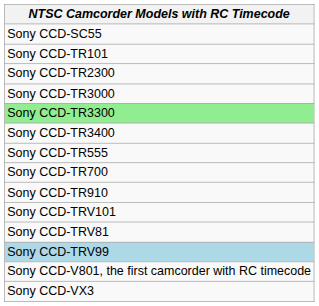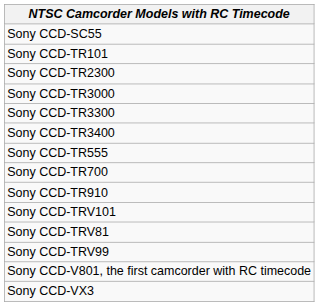(61, 113) lightgreen background -> (61, 113) no background
(58, 251) lightblue background -> (58, 251) no background
